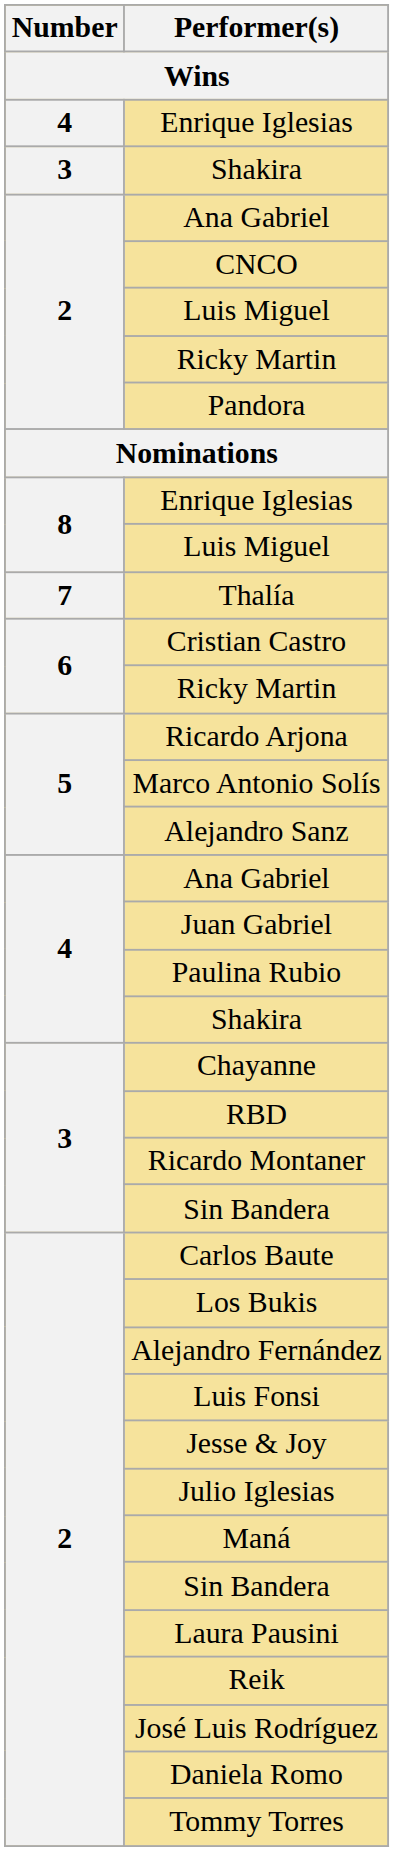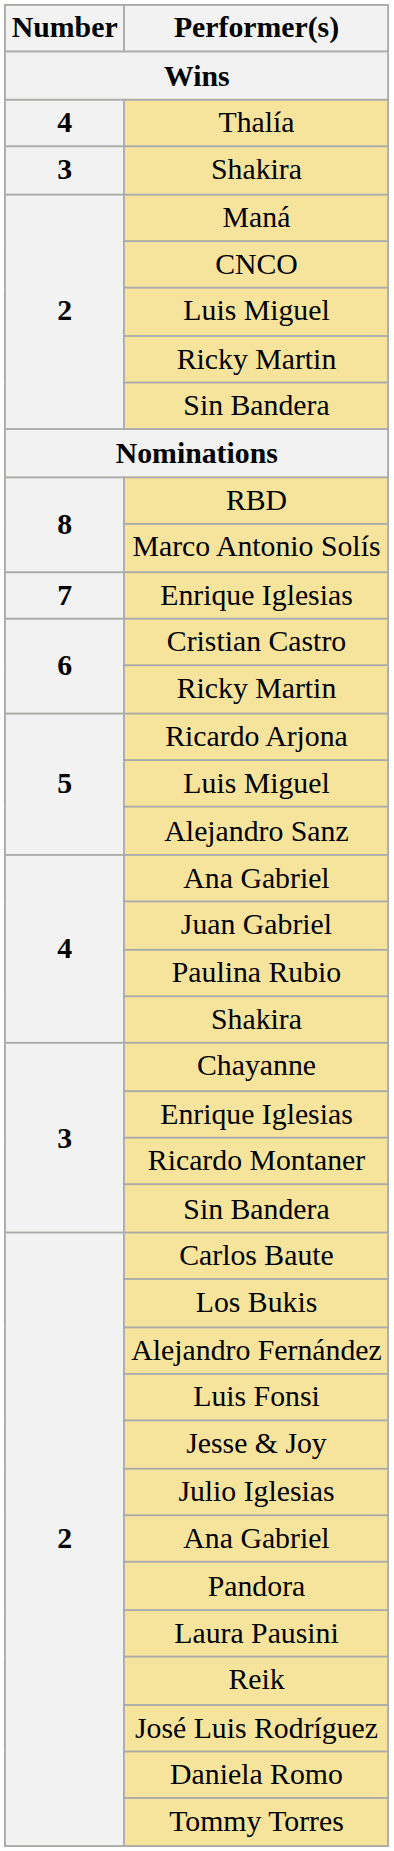(256, 122) Enrique Iglesias -> (256, 122) Thalía
(257, 216) Ana Gabriel -> (256, 216) Maná
(256, 405) Pandora -> (256, 405) Sin Bandera
(256, 500) Enrique Iglesias -> (256, 500) RBD
(257, 547) Luis Miguel -> (256, 547) Marco Antonio Solís
(256, 594) Thalía -> (256, 594) Enrique Iglesias
(256, 783) Marco Antonio Solís -> (257, 783) Luis Miguel
(256, 1113) RBD -> (256, 1113) Enrique Iglesias
(256, 1538) Maná -> (257, 1538) Ana Gabriel
(256, 1585) Sin Bandera -> (256, 1585) Pandora
